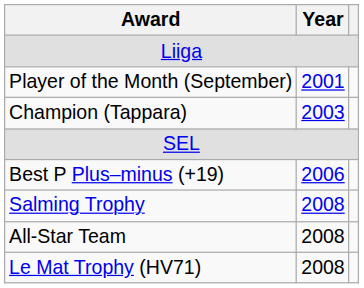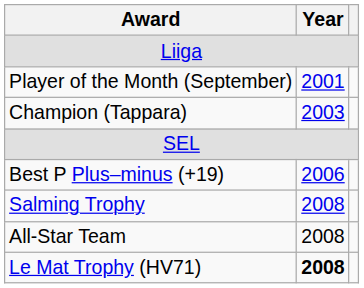(323, 267) normal -> (323, 267) bold
